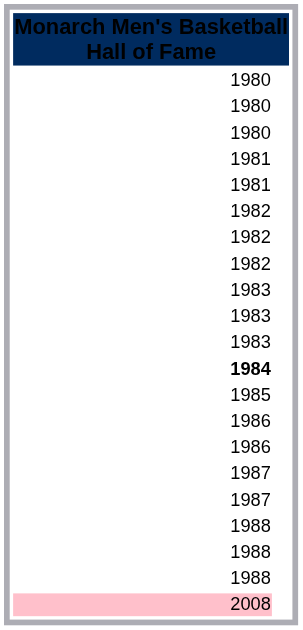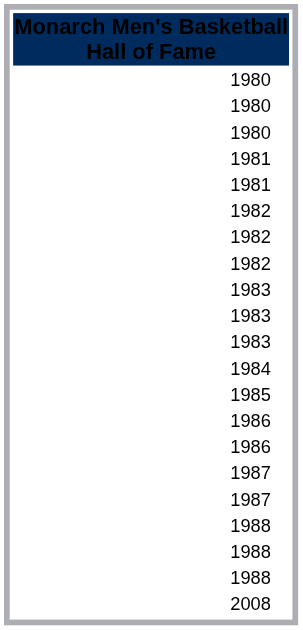(251, 368) bold -> (251, 368) normal
(251, 604) pink background -> (251, 604) no background
